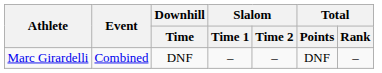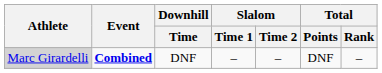(48, 58) no background -> (48, 58) lightgrey background
(121, 58) normal -> (123, 58) bold
